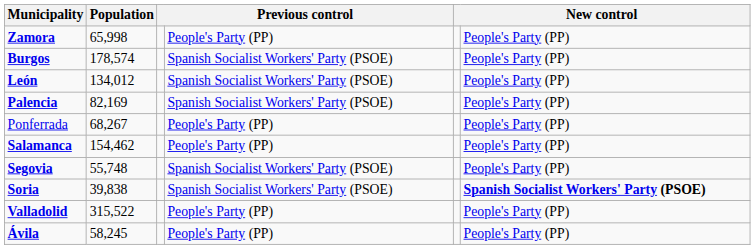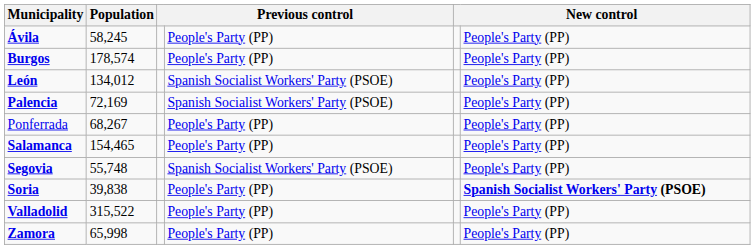rows swapped: (23, 233) <-> (31, 37)
(280, 59) Spanish Socialist Workers' Party (PSOE) -> (220, 59) People's Party (PP)
(109, 102) 82,169 -> (109, 102) 72,169
(112, 146) 154,462 -> (112, 146) 154,465
(280, 189) Spanish Socialist Workers' Party (PSOE) -> (220, 189) People's Party (PP)
